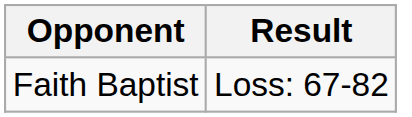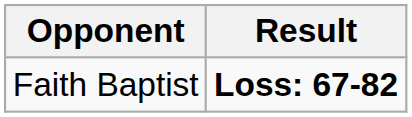(301, 84) normal -> (306, 84) bold
